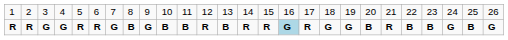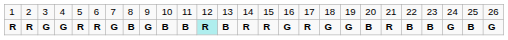(205, 27) no background -> (205, 27) paleturquoise background
(287, 27) lightblue background -> (287, 27) no background
